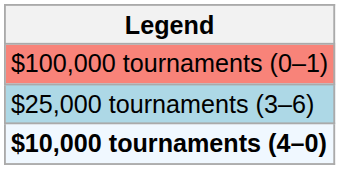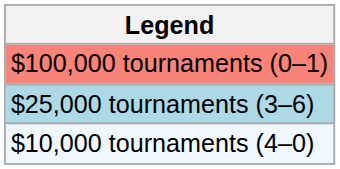(169, 143) bold -> (163, 143) normal
